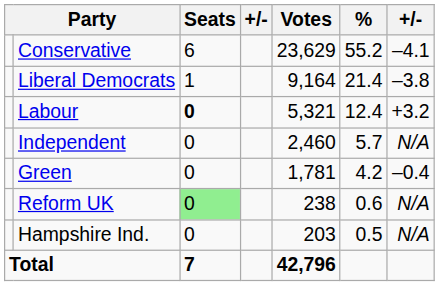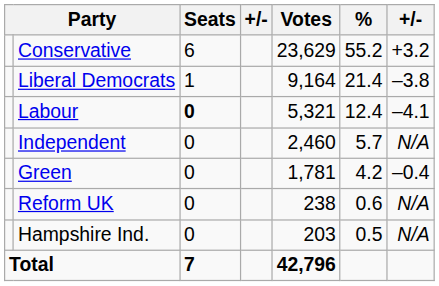(411, 50) –4.1 -> (411, 50) +3.2
(411, 111) +3.2 -> (411, 111) –4.1
(189, 204) lightgreen background -> (189, 204) no background
